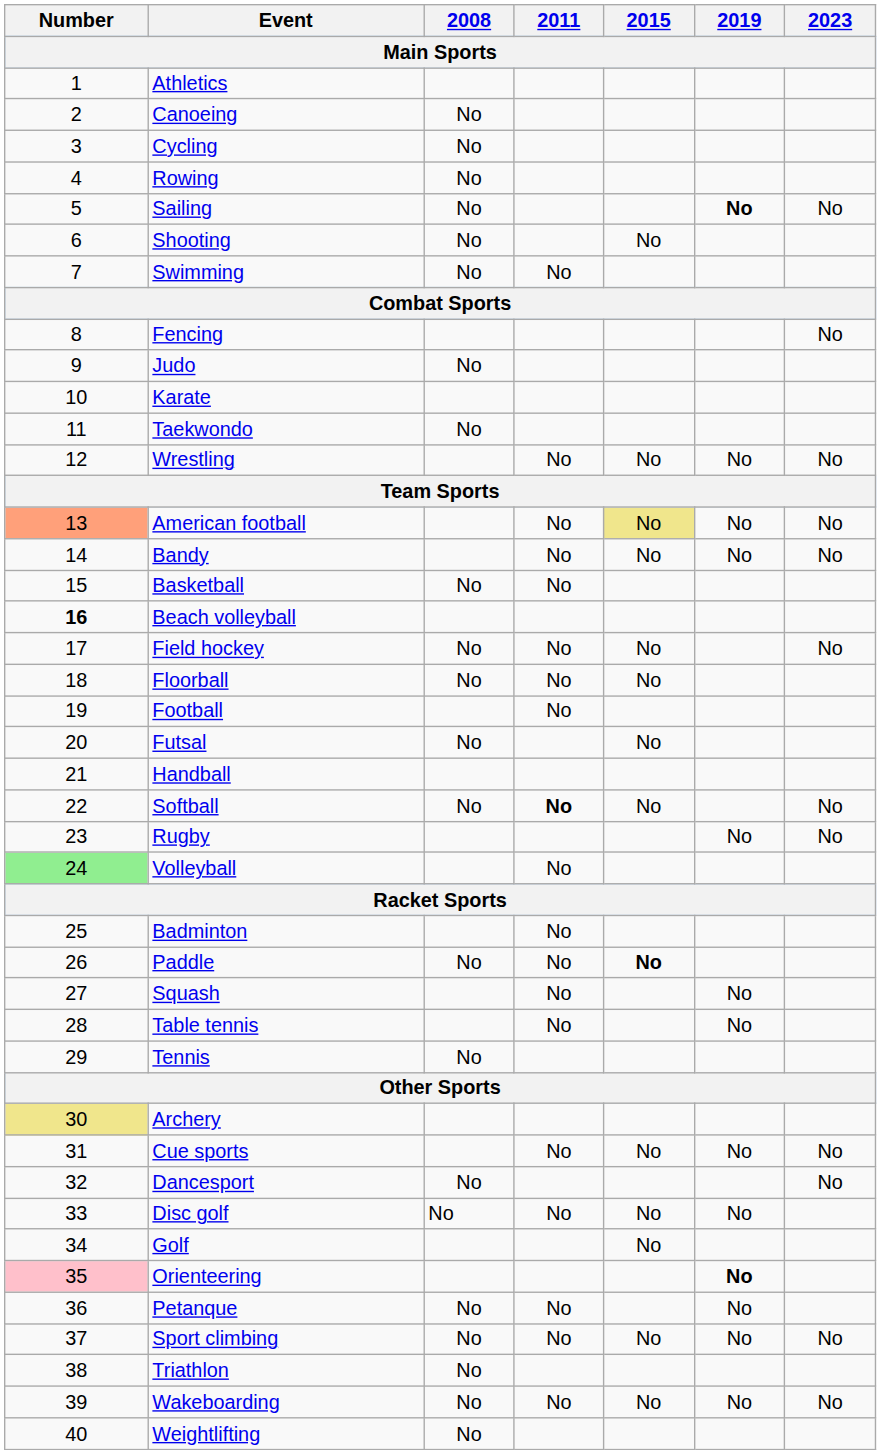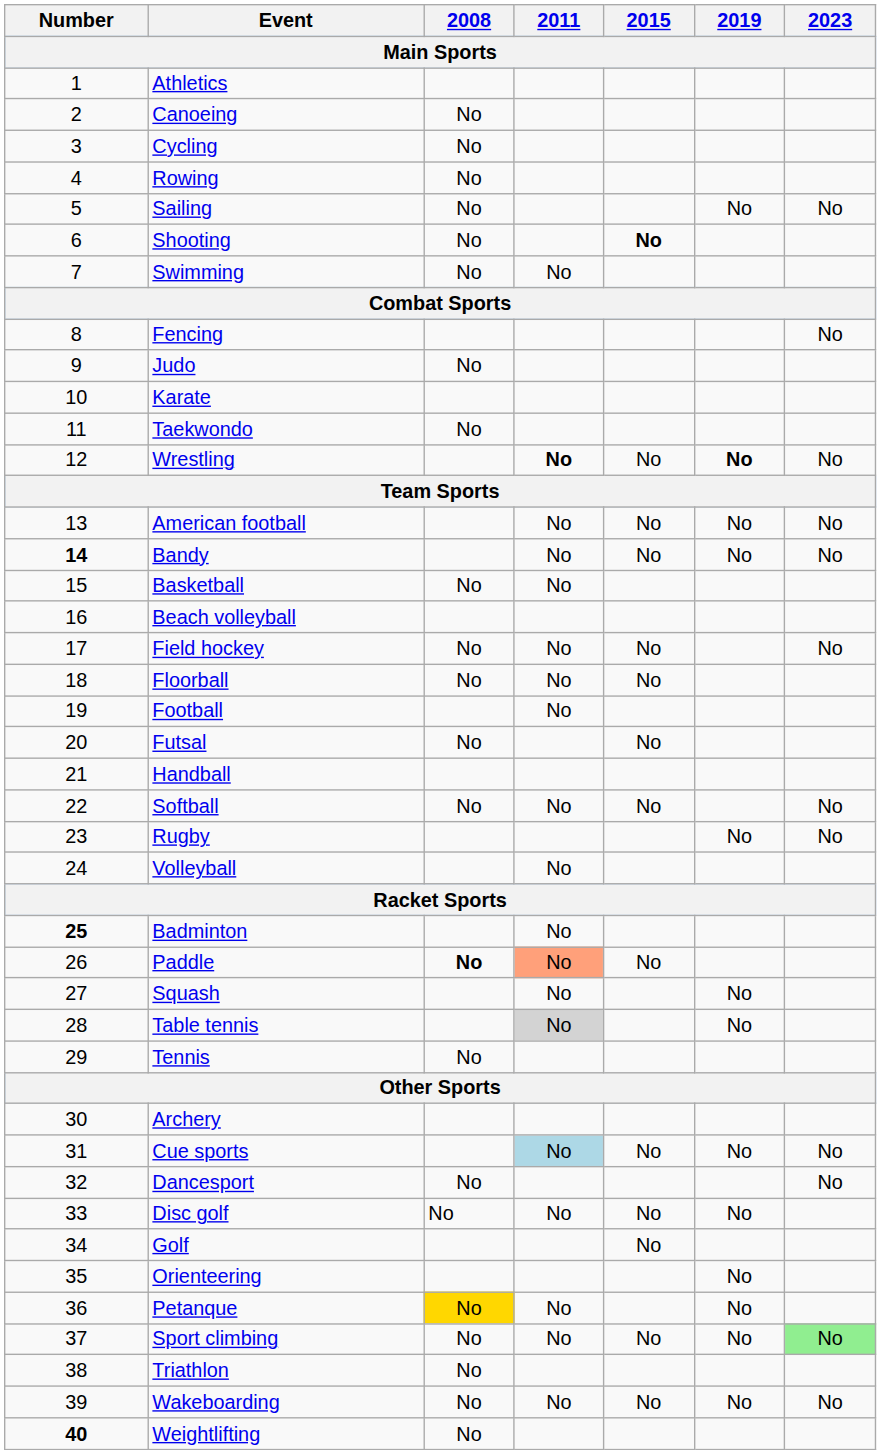(739, 209) bold -> (739, 209) normal
(649, 241) normal -> (649, 241) bold
(559, 460) normal -> (559, 460) bold
(739, 460) normal -> (739, 460) bold
(76, 523) lightsalmon background -> (76, 523) no background
(649, 523) khaki background -> (649, 523) no background
(76, 554) normal -> (76, 554) bold
(76, 617) bold -> (76, 617) normal
(559, 806) bold -> (559, 806) normal
(76, 868) lightgreen background -> (76, 868) no background
(76, 931) normal -> (76, 931) bold
(469, 963) normal -> (469, 963) bold
(559, 963) no background -> (559, 963) lightsalmon background
(649, 963) bold -> (649, 963) normal
(559, 1025) no background -> (559, 1025) lightgrey background
(76, 1120) khaki background -> (76, 1120) no background
(559, 1151) no background -> (559, 1151) lightblue background
(76, 1277) pink background -> (76, 1277) no background
(739, 1277) bold -> (739, 1277) normal
(469, 1308) no background -> (469, 1308) gold background
(830, 1339) no background -> (830, 1339) lightgreen background
(76, 1434) normal -> (76, 1434) bold
